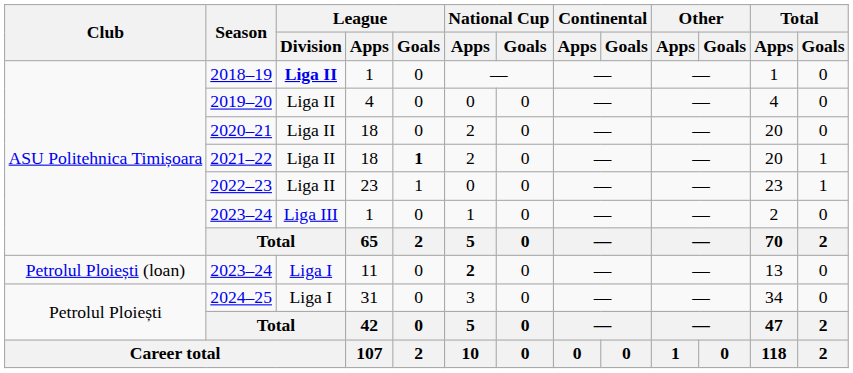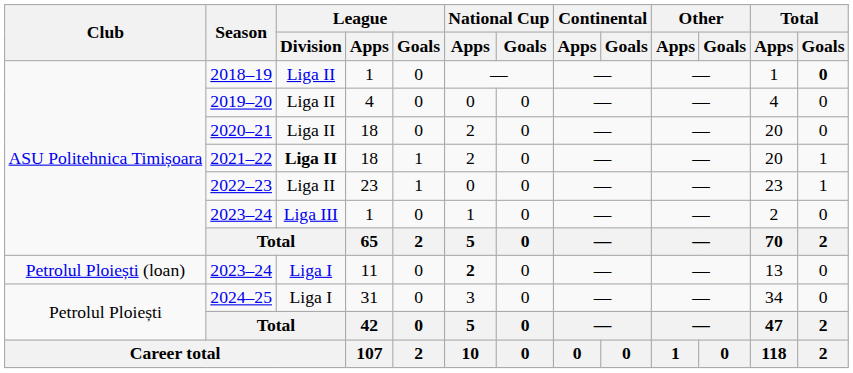(311, 74) bold -> (311, 74) normal
(823, 74) normal -> (823, 74) bold
(311, 158) normal -> (311, 158) bold
(419, 158) bold -> (419, 158) normal
